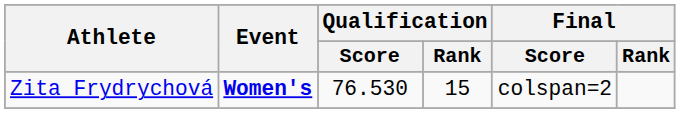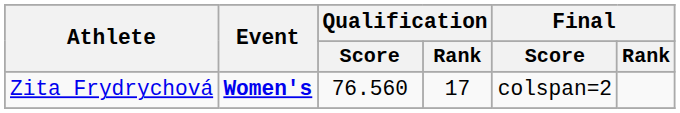(370, 90) 76.530 -> (370, 90) 76.560
(457, 90) 15 -> (457, 90) 17
